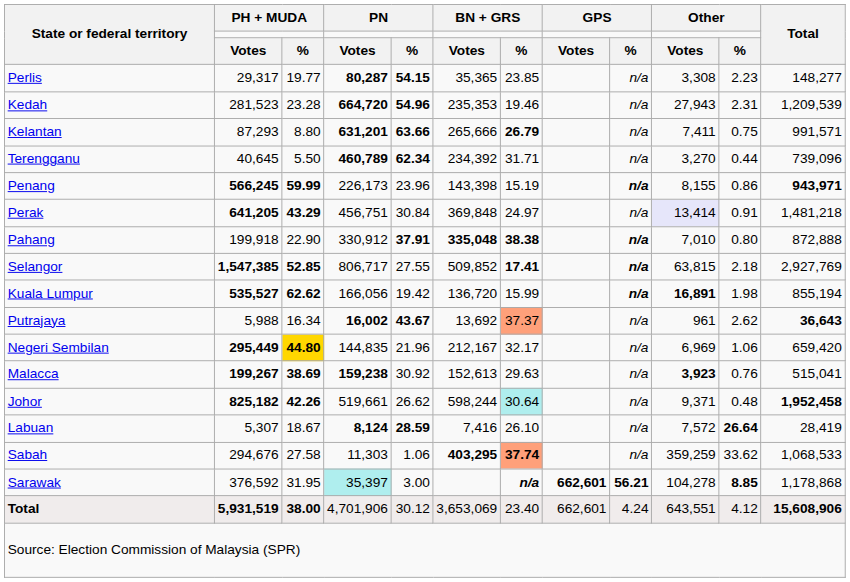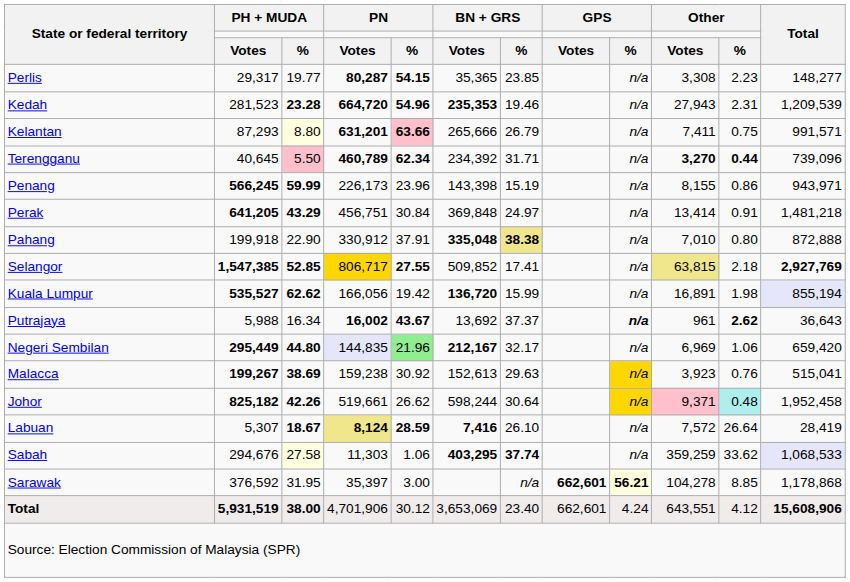(304, 105) normal -> (304, 105) bold
(472, 105) normal -> (472, 105) bold
(307, 132) no background -> (307, 132) lightyellow background
(413, 132) no background -> (413, 132) pink background
(522, 132) bold -> (522, 132) normal
(307, 159) no background -> (307, 159) pink background
(699, 159) normal -> (699, 159) bold
(744, 159) normal -> (744, 159) bold
(639, 186) bold -> (639, 186) normal
(817, 186) bold -> (817, 186) normal
(695, 213) lavender background -> (695, 213) no background
(413, 240) bold -> (413, 240) normal
(522, 240) no background -> (522, 240) khaki background
(639, 240) bold -> (639, 240) normal
(363, 266) no background -> (363, 266) gold background
(413, 266) normal -> (413, 266) bold
(522, 266) bold -> (522, 266) normal
(639, 266) bold -> (639, 266) normal
(695, 266) no background -> (695, 266) khaki background
(811, 266) normal -> (811, 266) bold
(472, 293) normal -> (472, 293) bold
(639, 293) bold -> (639, 293) normal
(695, 293) bold -> (695, 293) normal
(817, 293) no background -> (817, 293) lavender background
(522, 320) lightsalmon background -> (522, 320) no background
(639, 320) normal -> (639, 320) bold
(744, 320) normal -> (744, 320) bold
(821, 320) bold -> (821, 320) normal
(304, 347) gold background -> (304, 347) no background
(363, 347) no background -> (363, 347) lavender background
(413, 347) no background -> (413, 347) lightgreen background
(472, 347) normal -> (472, 347) bold
(363, 374) bold -> (363, 374) normal
(639, 374) no background -> (639, 374) gold background
(699, 374) bold -> (699, 374) normal
(522, 401) paleturquoise background -> (522, 401) no background
(639, 401) no background -> (639, 401) gold background
(699, 401) no background -> (699, 401) pink background
(744, 401) no background -> (744, 401) paleturquoise background
(811, 401) bold -> (811, 401) normal
(304, 428) normal -> (304, 428) bold
(371, 428) no background -> (371, 428) khaki background
(480, 428) normal -> (480, 428) bold
(741, 428) bold -> (741, 428) normal
(304, 455) no background -> (304, 455) lightyellow background
(522, 455) lightsalmon background -> (522, 455) no background
(811, 455) no background -> (811, 455) lavender background
(367, 482) paleturquoise background -> (367, 482) no background
(529, 482) bold -> (530, 482) normal
(631, 482) no background -> (631, 482) lightyellow background
(744, 482) bold -> (744, 482) normal
